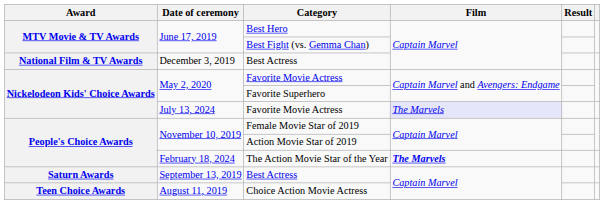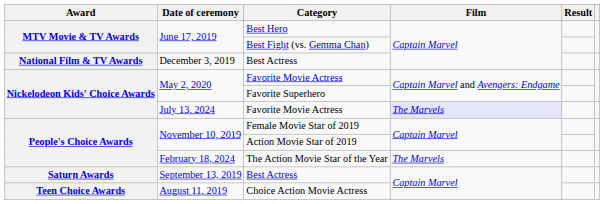(419, 158) bold -> (418, 158) normal
